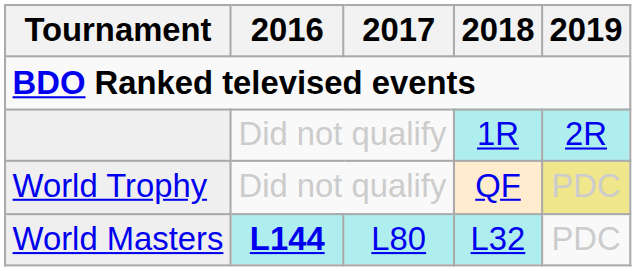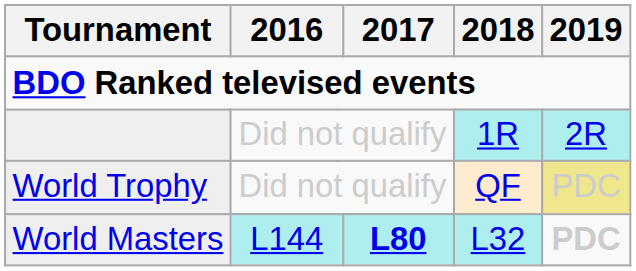(287, 238) bold -> (287, 238) normal
(399, 238) normal -> (398, 238) bold
(586, 238) normal -> (586, 238) bold
